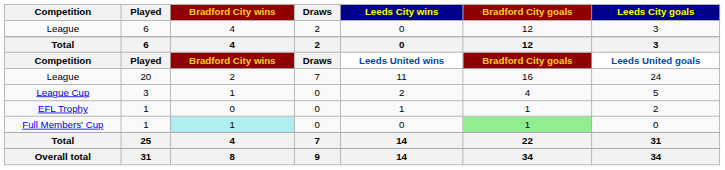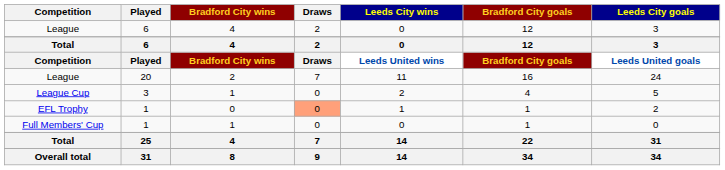(317, 109) no background -> (317, 109) lightsalmon background
(232, 125) paleturquoise background -> (232, 125) no background
(527, 125) lightgreen background -> (527, 125) no background
